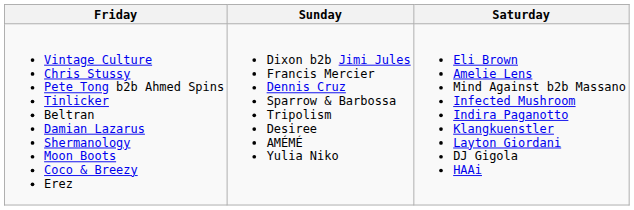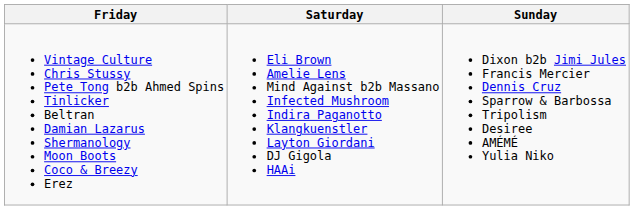columns swapped: (521, 14) <-> (320, 14)
